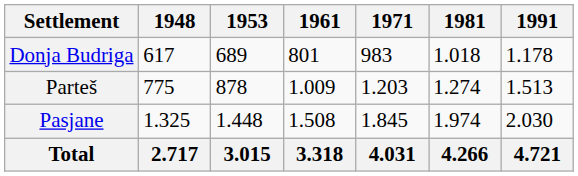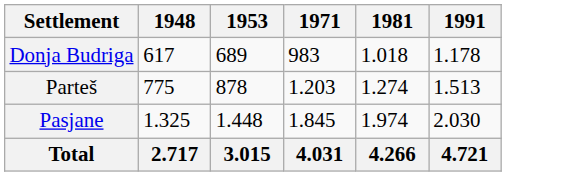- column: (320, 21)
